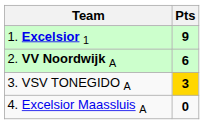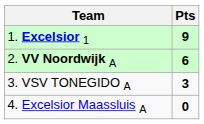(185, 83) gold background -> (185, 83) no background
